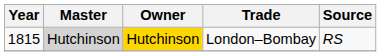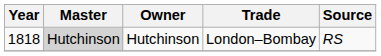(24, 39) 1815 -> (24, 39) 1818
(163, 39) gold background -> (163, 39) no background
